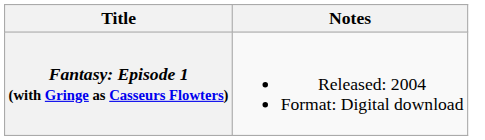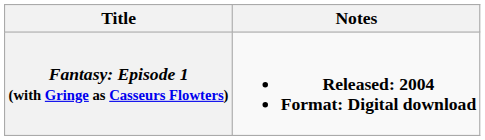(350, 94) normal -> (356, 94) bold
